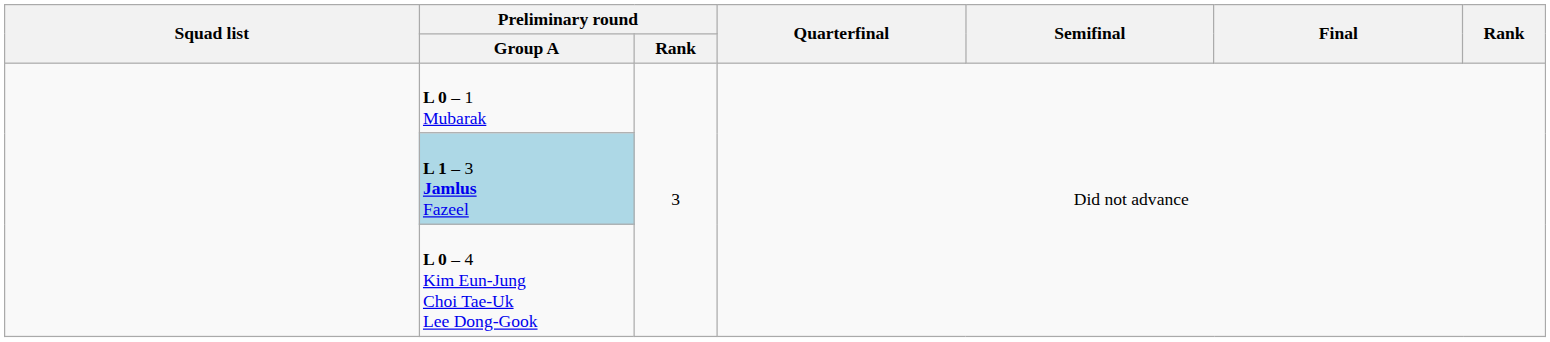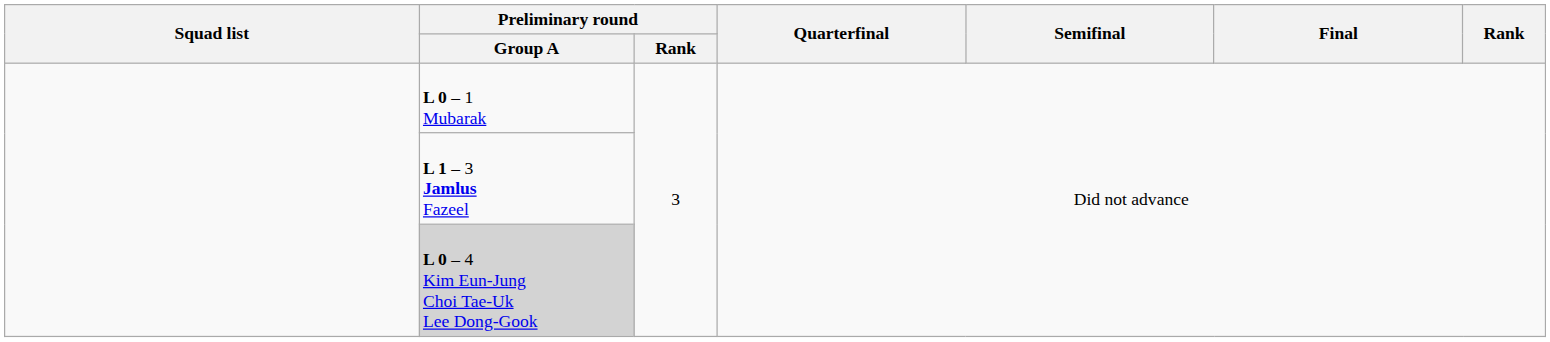(450, 189) lightblue background -> (450, 189) no background
(480, 290) no background -> (480, 290) lightgrey background
